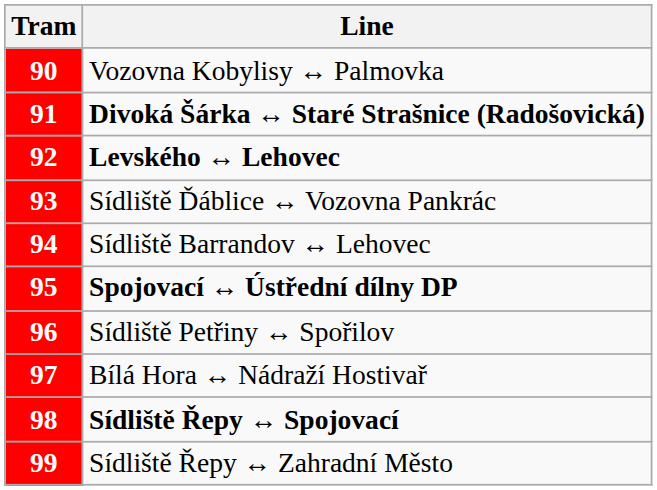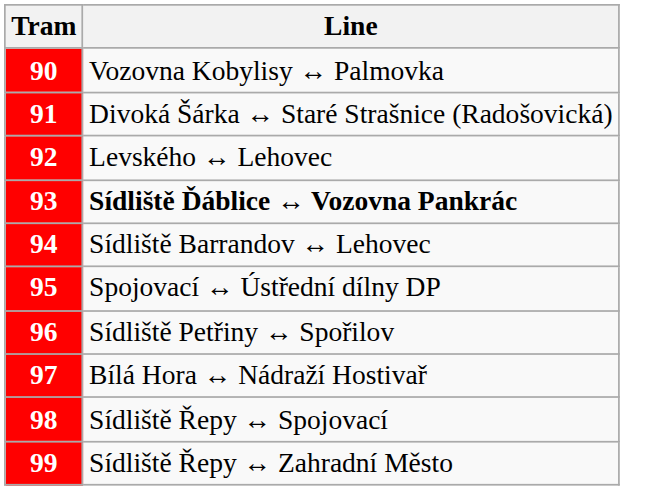(367, 113) bold -> (351, 113) normal
(214, 157) bold -> (211, 157) normal
(293, 200) normal -> (303, 200) bold
(273, 288) bold -> (265, 288) normal
(244, 419) bold -> (239, 419) normal
